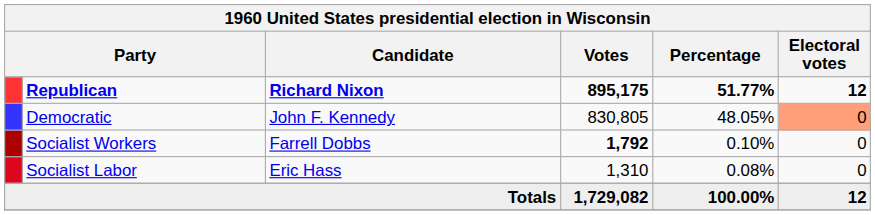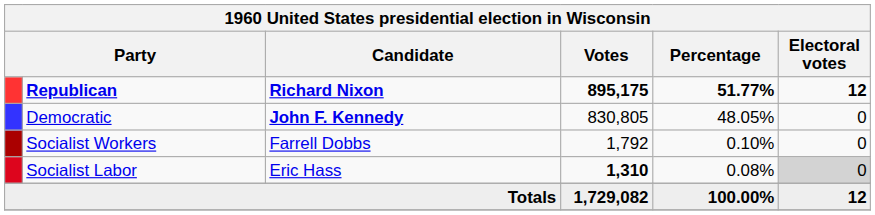(332, 117) normal -> (336, 117) bold
(862, 117) lightsalmon background -> (862, 117) no background
(627, 144) bold -> (627, 144) normal
(627, 171) normal -> (627, 171) bold
(862, 171) no background -> (862, 171) lightgrey background
